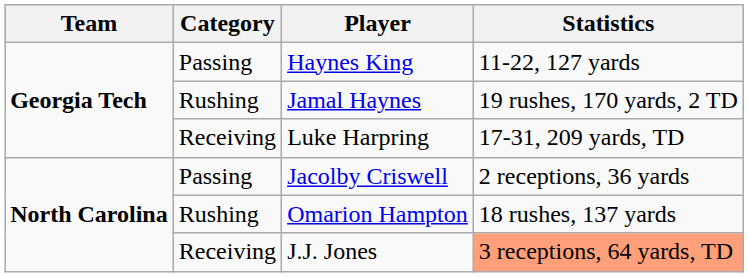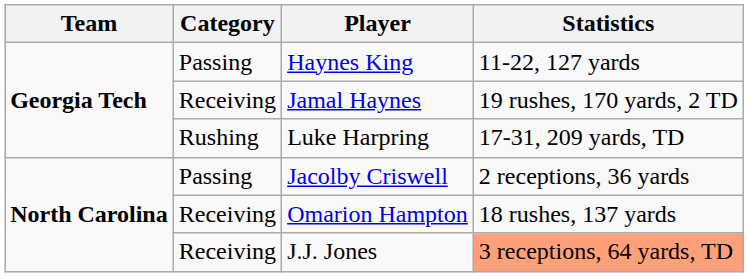(219, 99) Rushing -> (227, 99) Receiving
(227, 137) Receiving -> (219, 137) Rushing
(219, 213) Rushing -> (227, 213) Receiving
